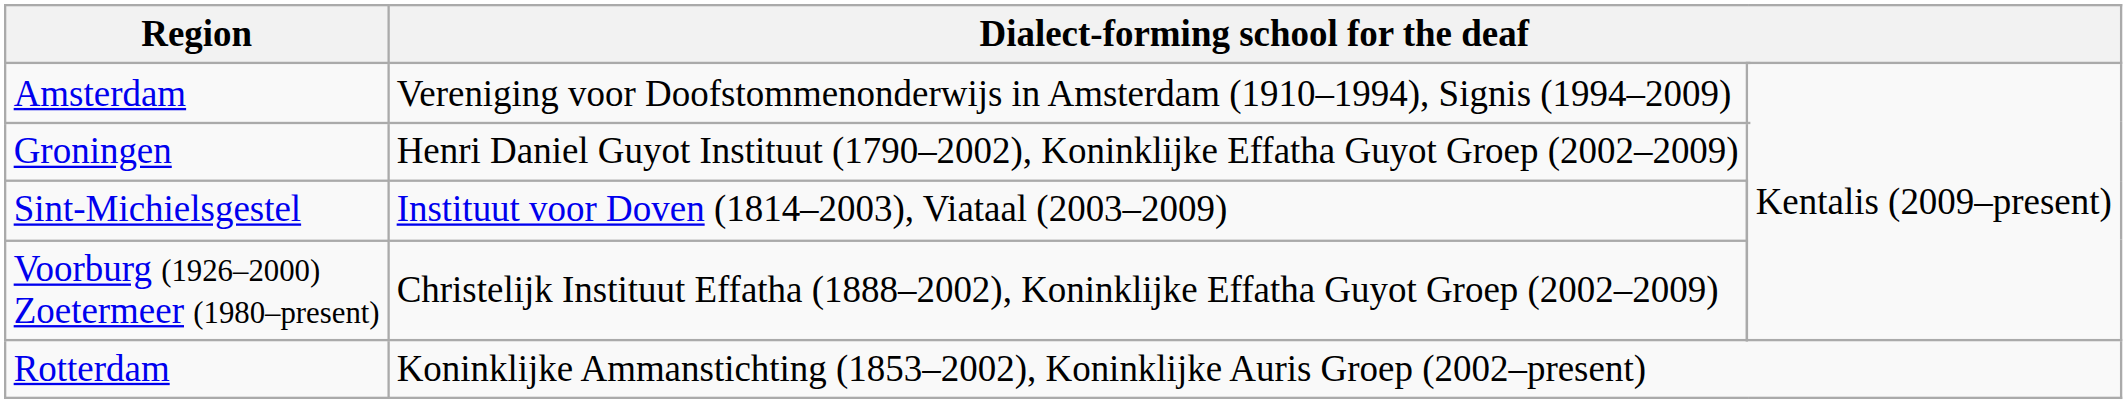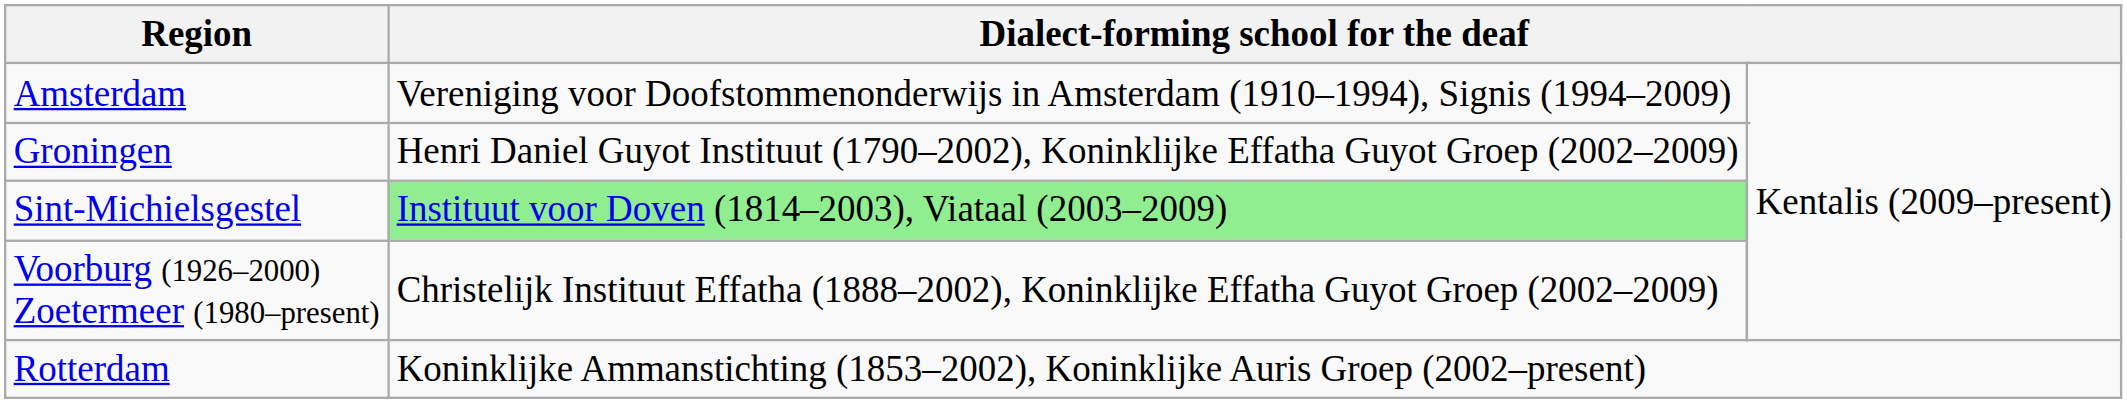(812, 209) no background -> (812, 209) lightgreen background
